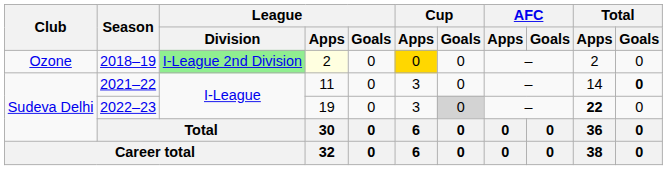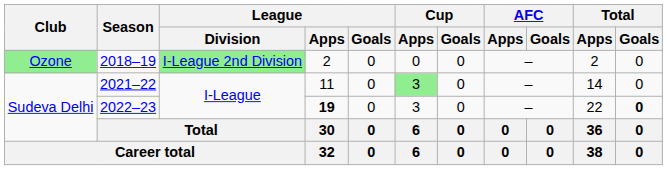(51, 61) no background -> (51, 61) lightgreen background
(327, 61) lightyellow background -> (327, 61) no background
(416, 61) gold background -> (416, 61) no background
(416, 84) no background -> (416, 84) lightgreen background
(639, 84) bold -> (639, 84) normal
(327, 107) normal -> (327, 107) bold
(461, 107) lightgrey background -> (461, 107) no background
(595, 107) bold -> (595, 107) normal
(639, 107) normal -> (639, 107) bold
